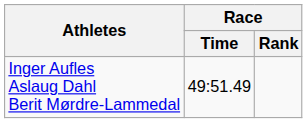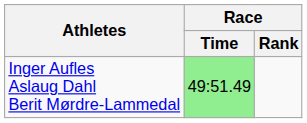(219, 87) no background -> (219, 87) lightgreen background
